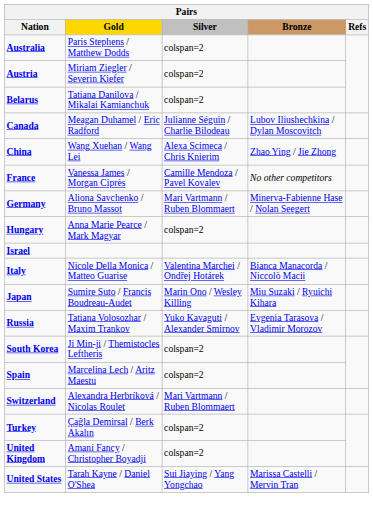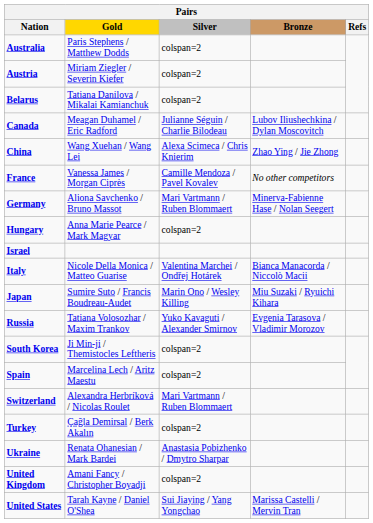+ row: (23, 453)
